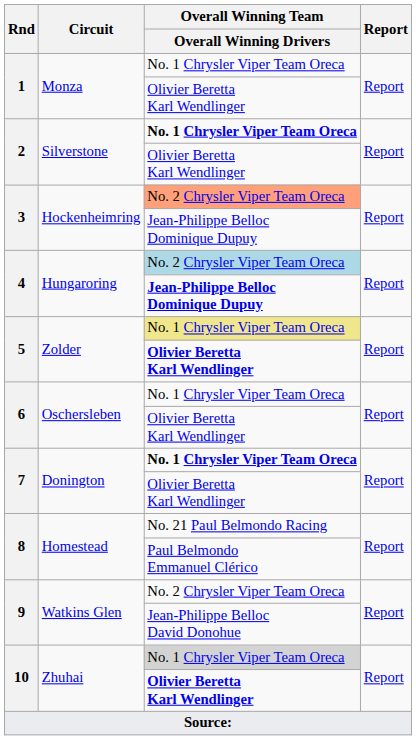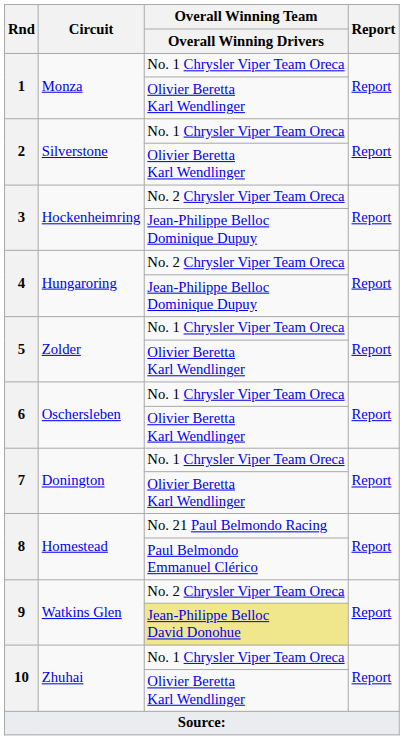(252, 131) bold -> (246, 131) normal
(246, 197) lightsalmon background -> (246, 197) no background
(246, 262) lightblue background -> (246, 262) no background
(212, 295) bold -> (208, 295) normal
(246, 328) khaki background -> (246, 328) no background
(200, 361) bold -> (196, 361) normal
(252, 460) bold -> (246, 460) normal
(208, 624) no background -> (208, 624) khaki background
(246, 657) lightgrey background -> (246, 657) no background
(200, 690) bold -> (196, 690) normal
